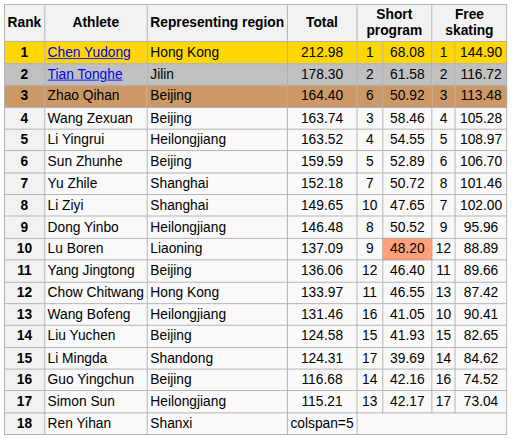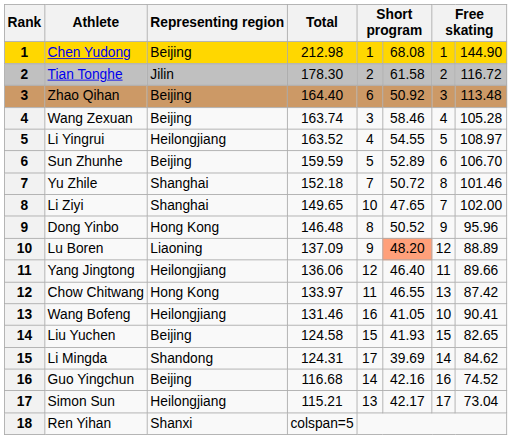(185, 52) Hong Kong -> (171, 52) Beijing
(188, 227) Heilongjiang -> (185, 227) Hong Kong
(171, 270) Beijing -> (188, 270) Heilongjiang
